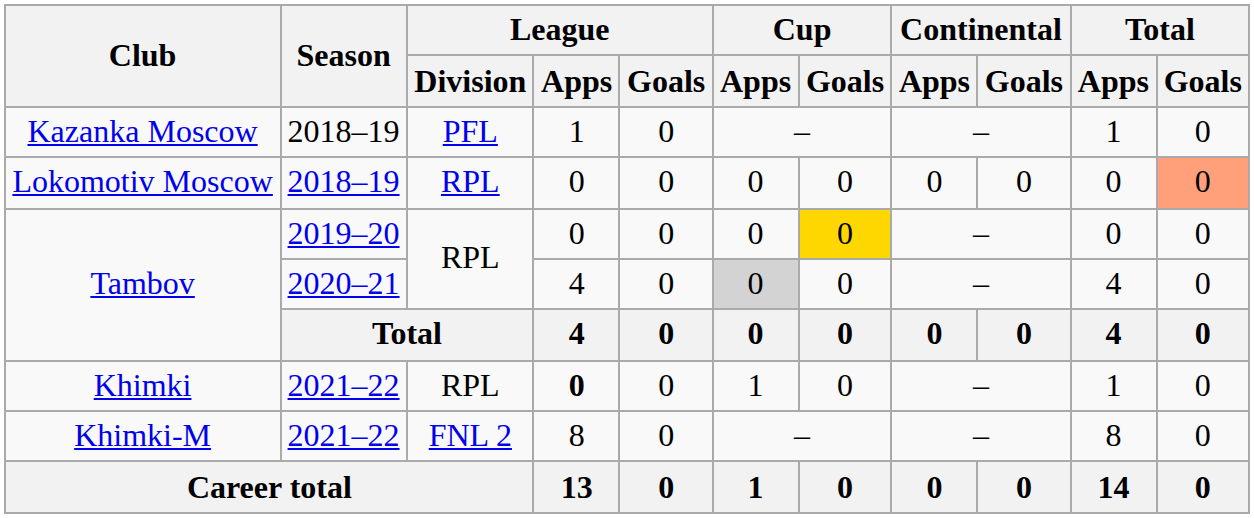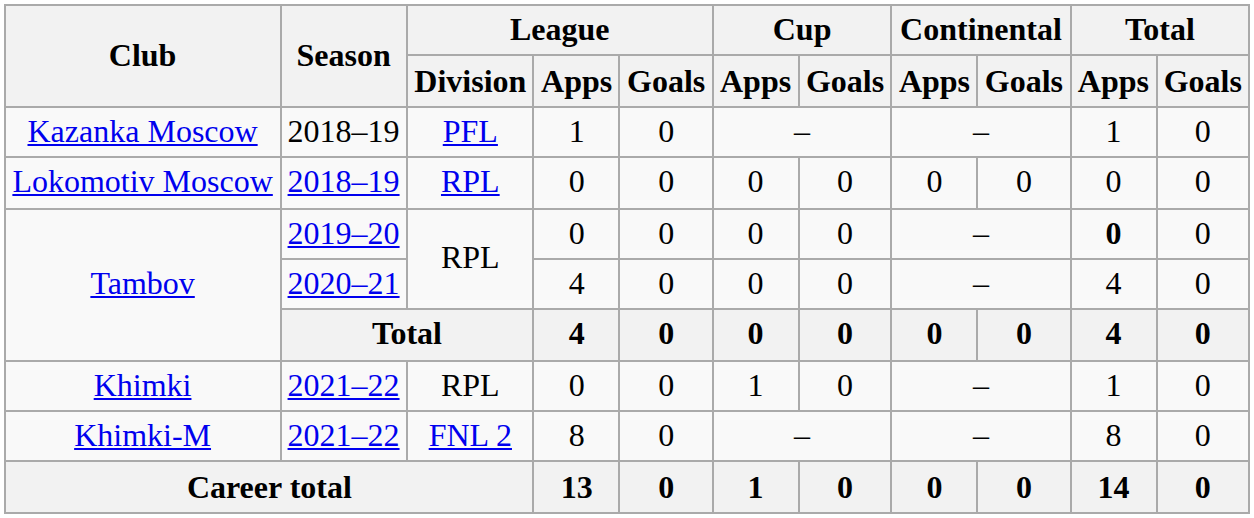(1203, 182) lightsalmon background -> (1203, 182) no background
(845, 232) gold background -> (845, 232) no background
(1113, 232) normal -> (1113, 232) bold
(756, 283) lightgrey background -> (756, 283) no background
(577, 385) bold -> (577, 385) normal
